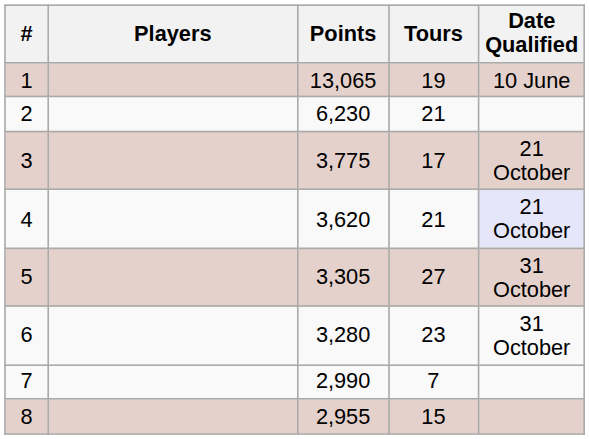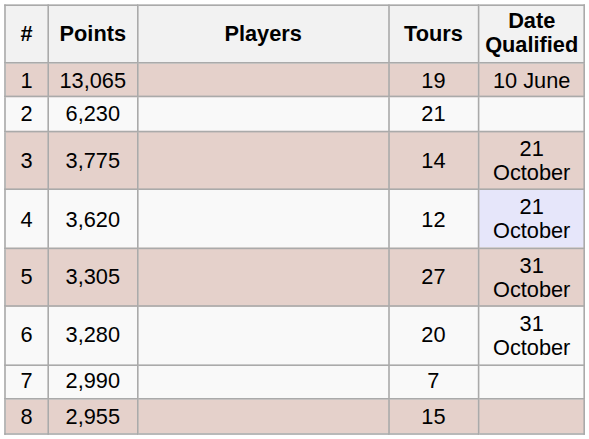columns swapped: (173, 34) <-> (343, 34)
(433, 161) 17 -> (433, 161) 14
(433, 219) 21 -> (433, 219) 12
(433, 336) 23 -> (433, 336) 20
